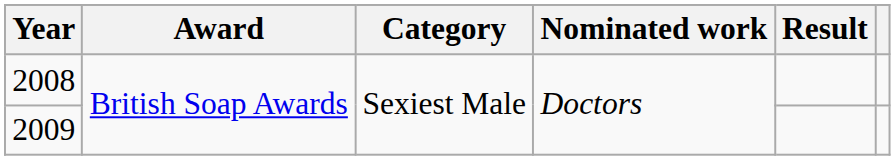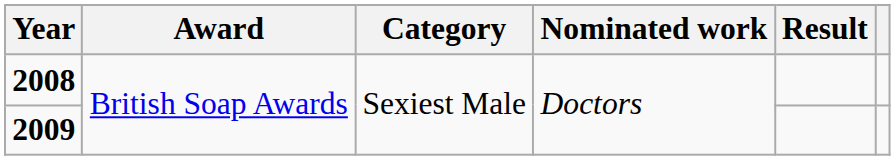(44, 79) normal -> (44, 79) bold
(44, 129) normal -> (44, 129) bold
